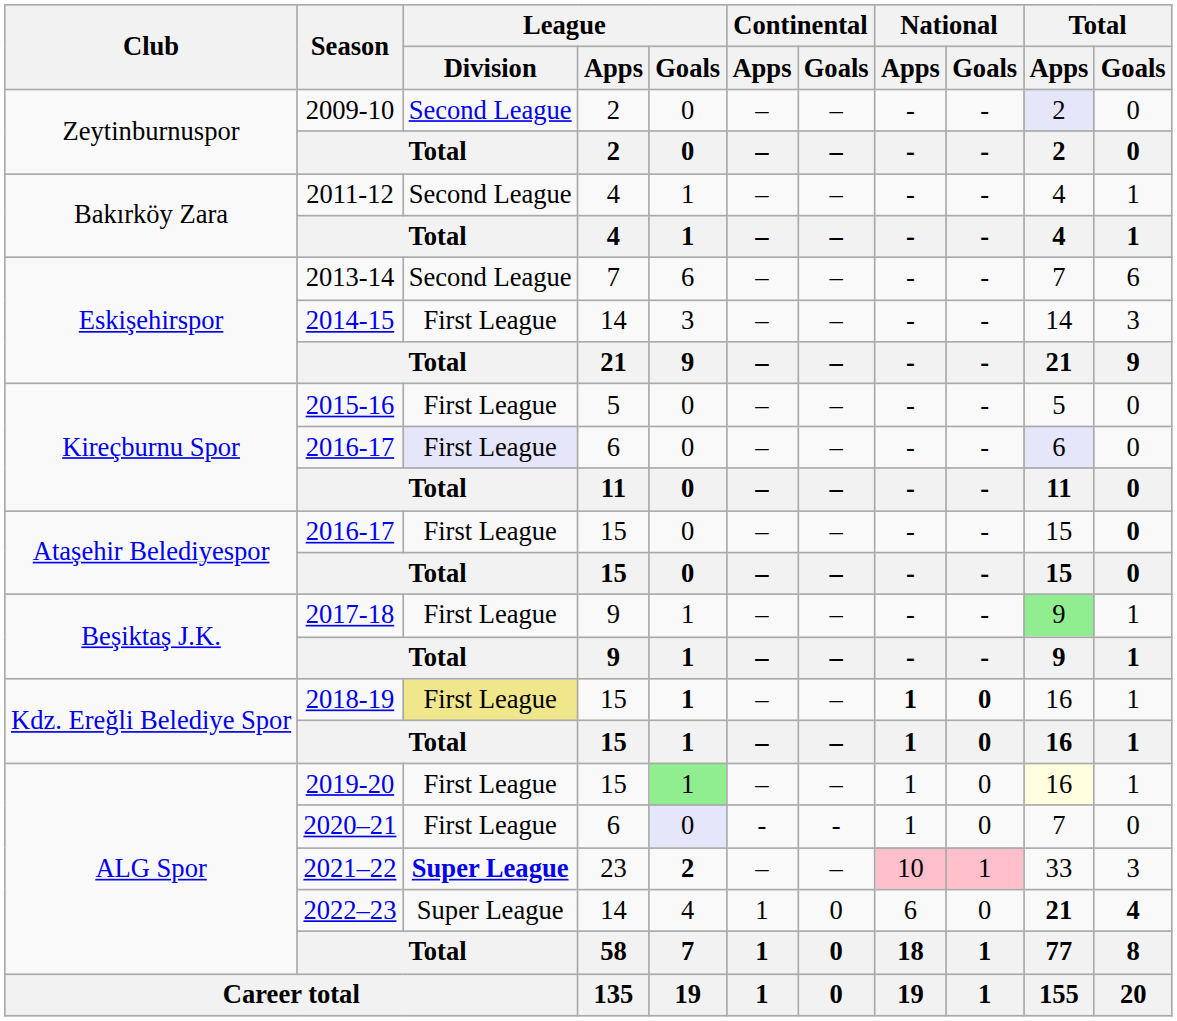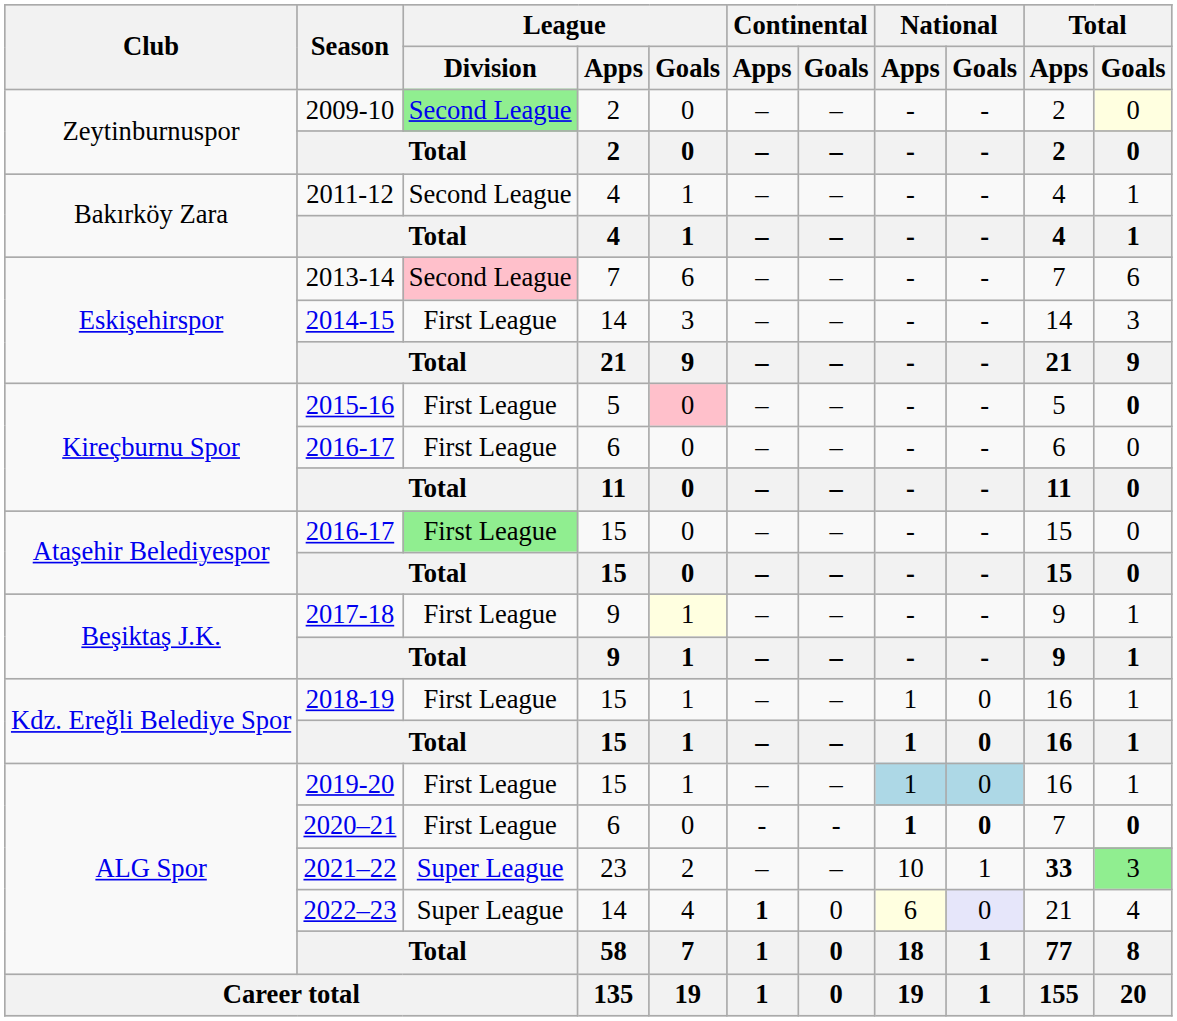(490, 109) no background -> (490, 109) lightgreen background
(1059, 109) lavender background -> (1059, 109) no background
(1133, 109) no background -> (1133, 109) lightyellow background
(490, 278) no background -> (490, 278) pink background
(688, 404) no background -> (688, 404) pink background
(1133, 404) normal -> (1133, 404) bold
(490, 446) lavender background -> (490, 446) no background
(1059, 446) lavender background -> (1059, 446) no background
(490, 531) no background -> (490, 531) lightgreen background
(1133, 531) bold -> (1133, 531) normal
(688, 615) no background -> (688, 615) lightyellow background
(1059, 615) lightgreen background -> (1059, 615) no background
(490, 699) khaki background -> (490, 699) no background
(688, 699) bold -> (688, 699) normal
(910, 699) bold -> (910, 699) normal
(985, 699) bold -> (985, 699) normal
(688, 783) lightgreen background -> (688, 783) no background
(910, 783) no background -> (910, 783) lightblue background
(985, 783) no background -> (985, 783) lightblue background
(1059, 783) lightyellow background -> (1059, 783) no background
(688, 825) lavender background -> (688, 825) no background
(910, 825) normal -> (910, 825) bold
(985, 825) normal -> (985, 825) bold
(1133, 825) normal -> (1133, 825) bold
(490, 868) bold -> (490, 868) normal
(688, 868) bold -> (688, 868) normal
(910, 868) pink background -> (910, 868) no background
(985, 868) pink background -> (985, 868) no background
(1059, 868) normal -> (1059, 868) bold
(1133, 868) no background -> (1133, 868) lightgreen background
(762, 910) normal -> (762, 910) bold
(910, 910) no background -> (910, 910) lightyellow background
(985, 910) no background -> (985, 910) lavender background
(1059, 910) bold -> (1059, 910) normal
(1133, 910) bold -> (1133, 910) normal
